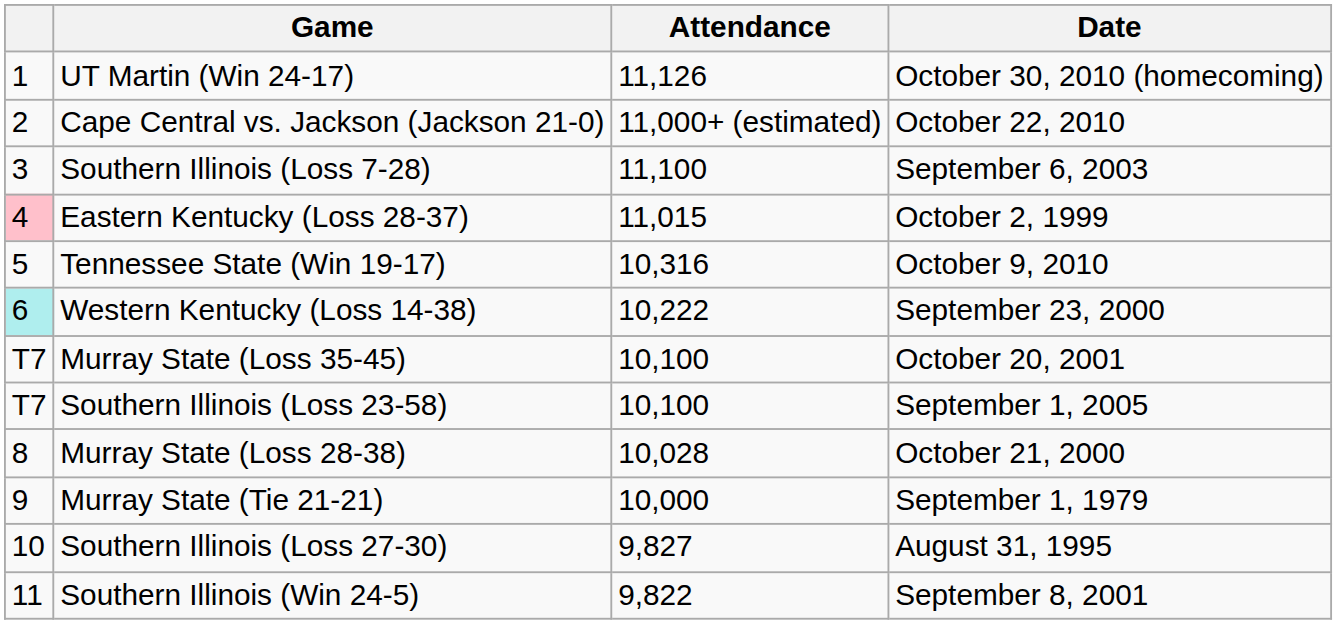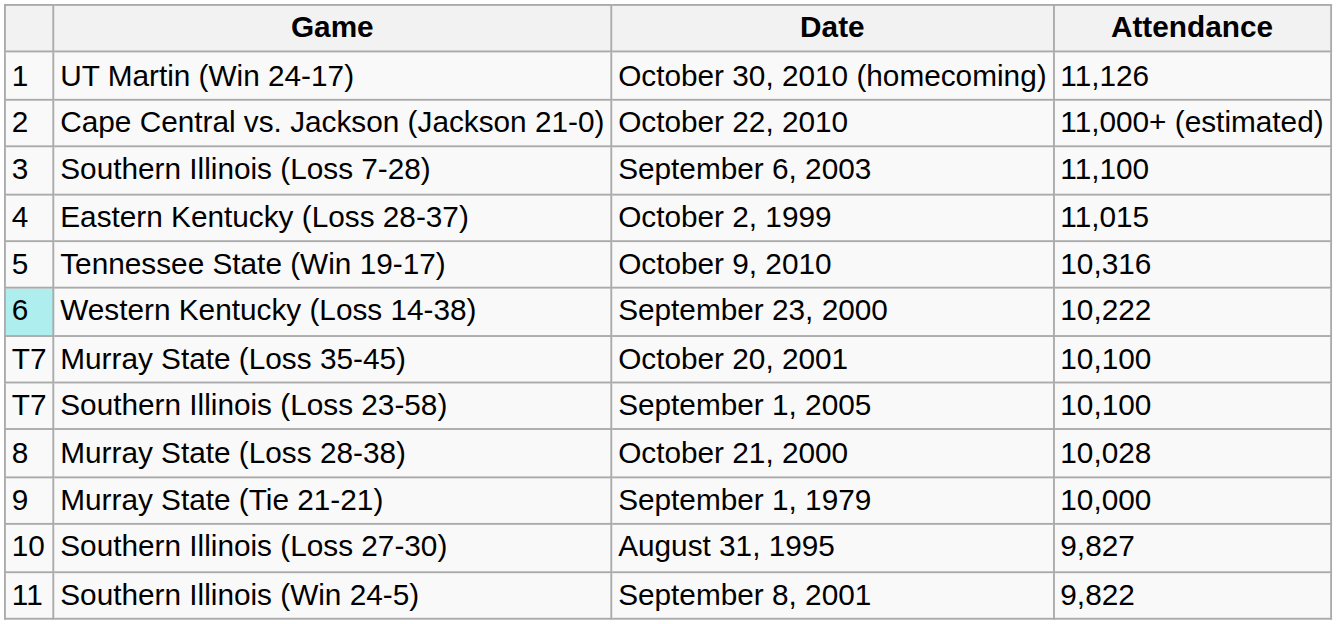columns swapped: (1109, 28) <-> (750, 28)
(20, 216) pink background -> (20, 216) no background
